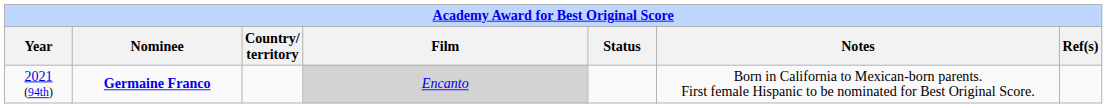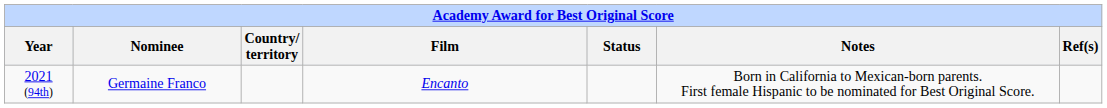(157, 84) bold -> (157, 84) normal
(445, 84) lightgrey background -> (445, 84) no background
